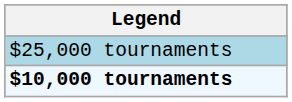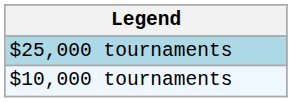(121, 81) bold -> (121, 81) normal
